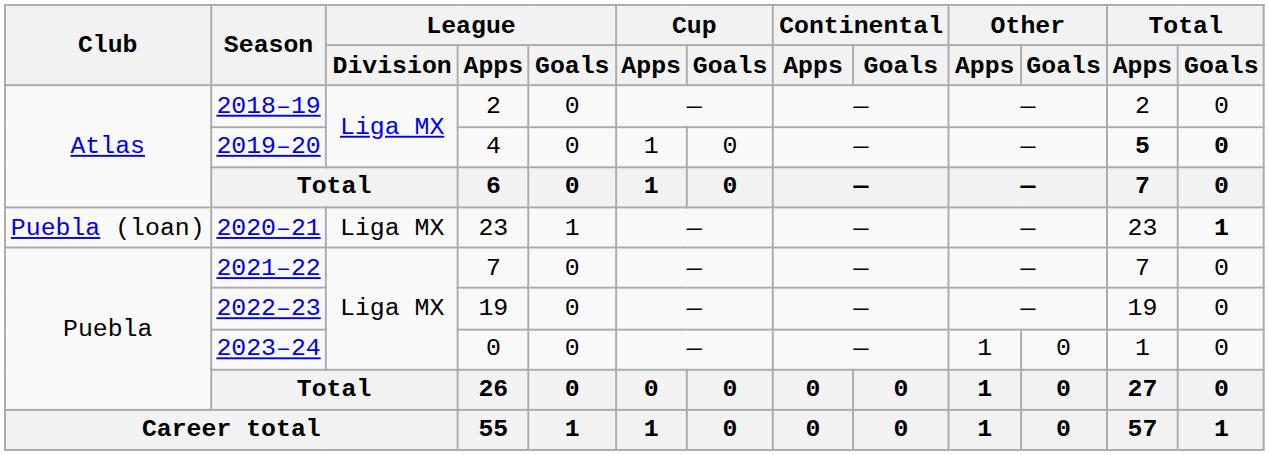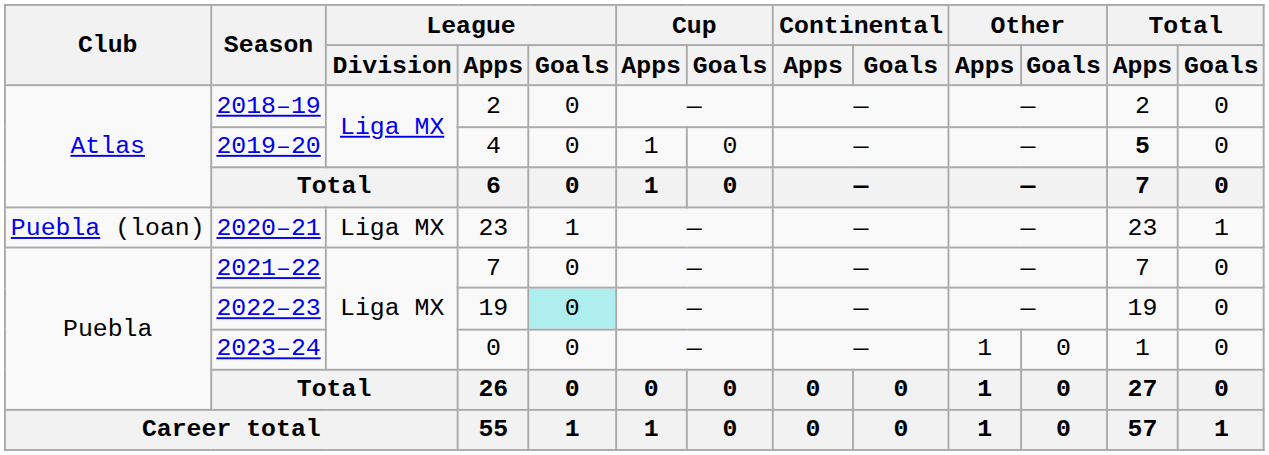(1221, 147) bold -> (1221, 147) normal
(1221, 228) bold -> (1221, 228) normal
(572, 308) no background -> (572, 308) paleturquoise background
